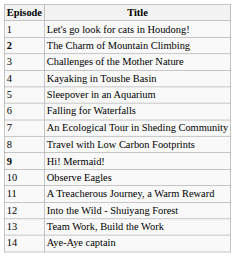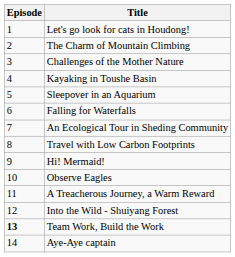(9, 45) bold -> (9, 45) normal
(9, 161) bold -> (9, 161) normal
(12, 227) normal -> (12, 227) bold
